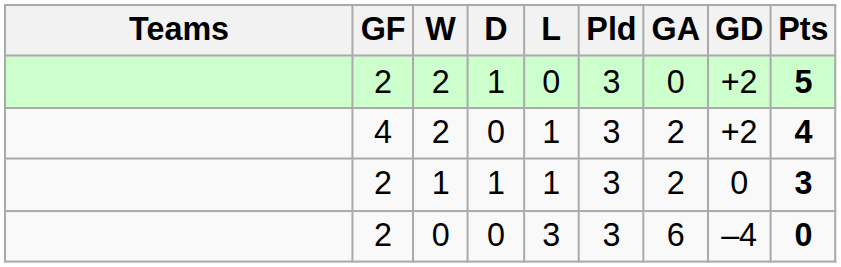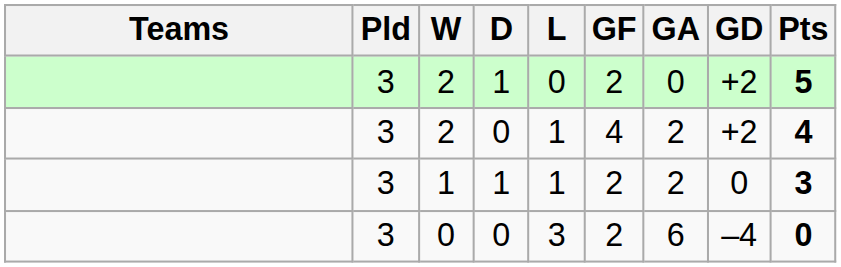columns swapped: (611, 30) <-> (383, 30)
